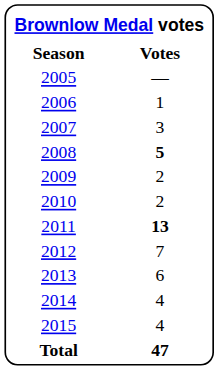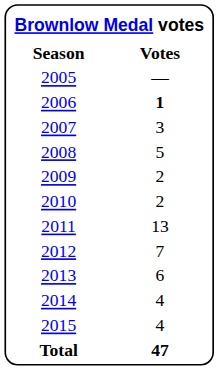(160, 102) normal -> (160, 102) bold
(160, 152) bold -> (160, 152) normal
(160, 226) bold -> (160, 226) normal
